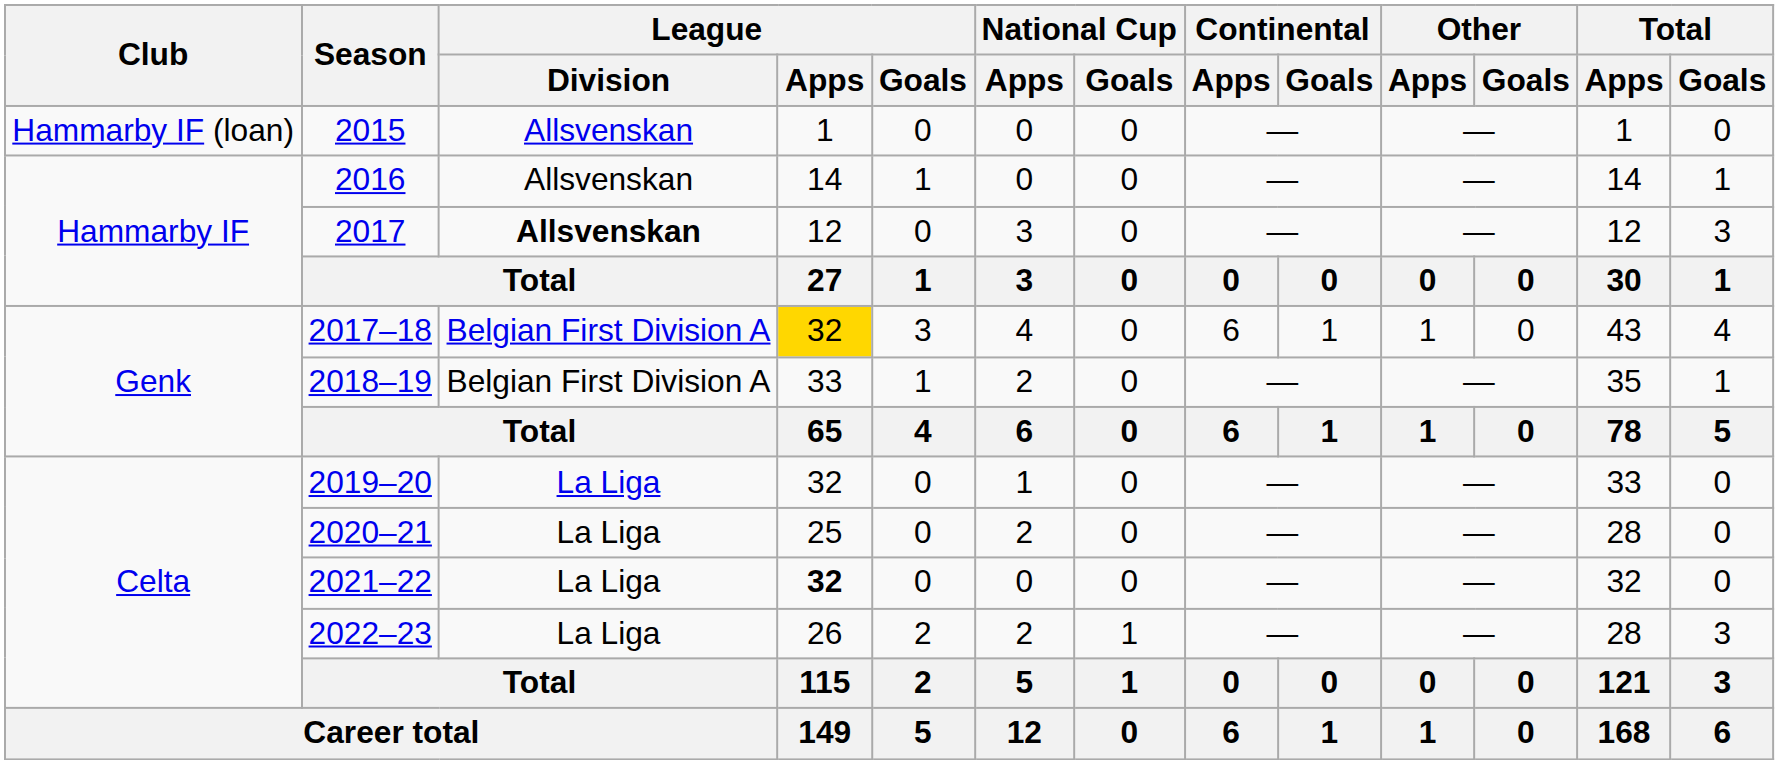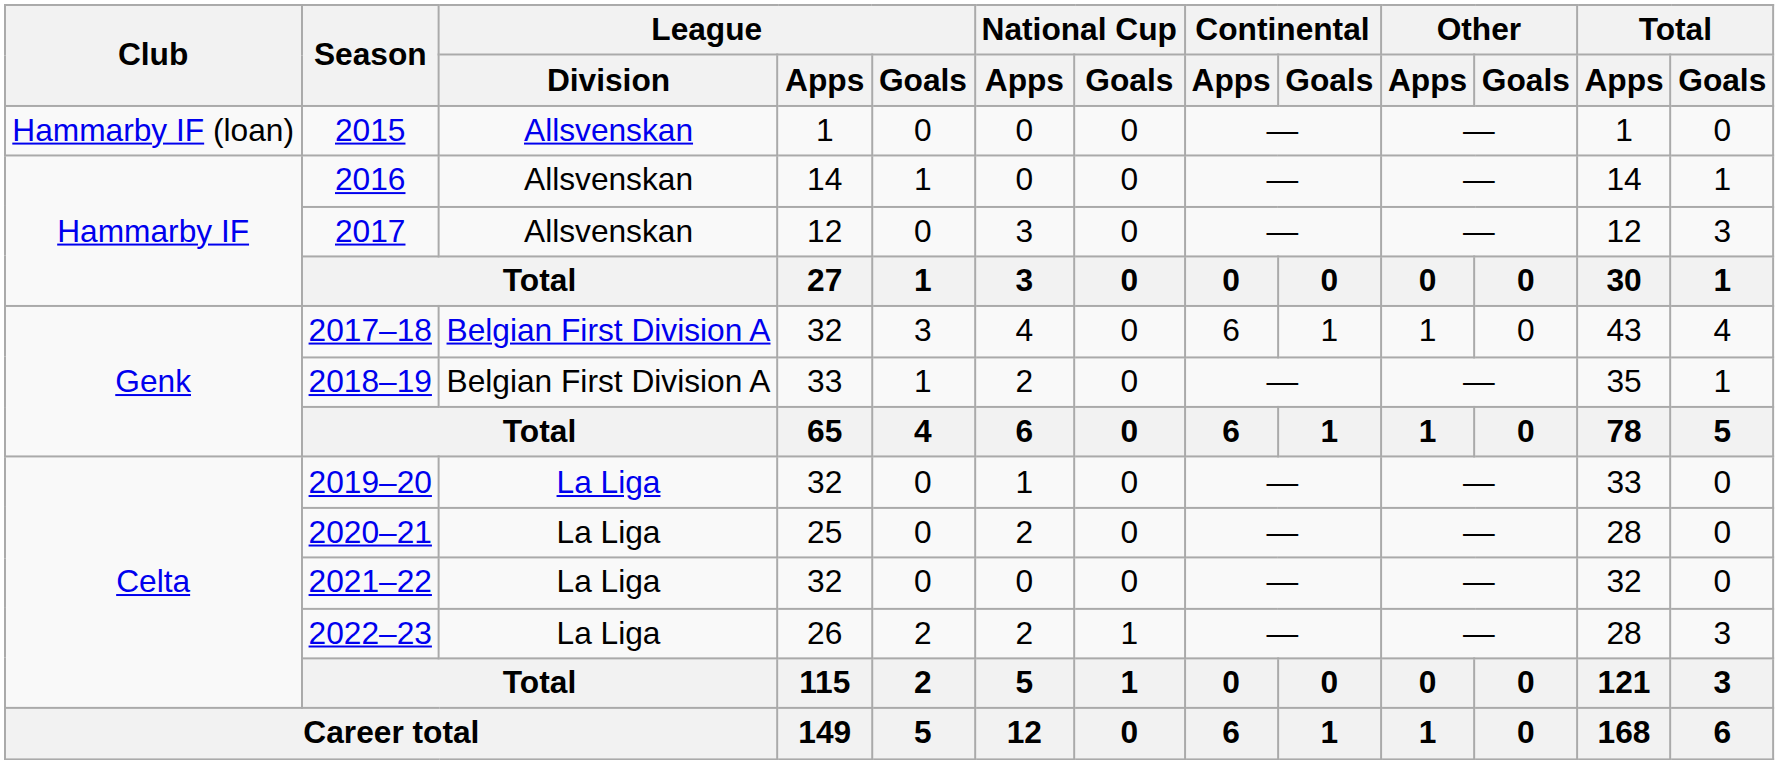(609, 230) bold -> (609, 230) normal
(825, 331) gold background -> (825, 331) no background
(825, 582) bold -> (825, 582) normal
